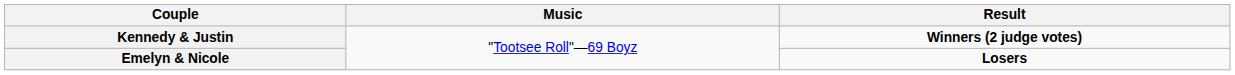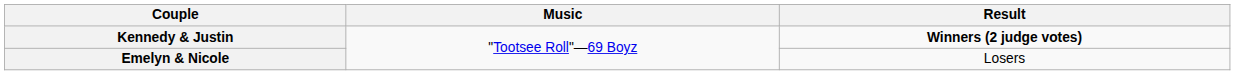(1004, 59) bold -> (1004, 59) normal
